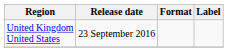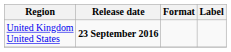(117, 33) normal -> (118, 33) bold
